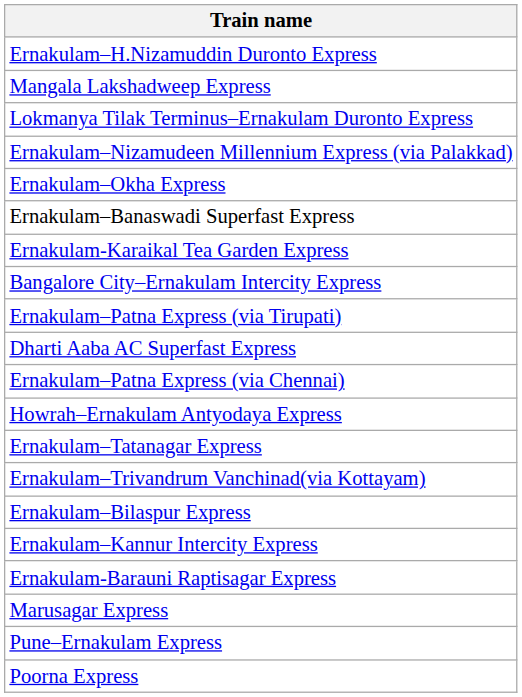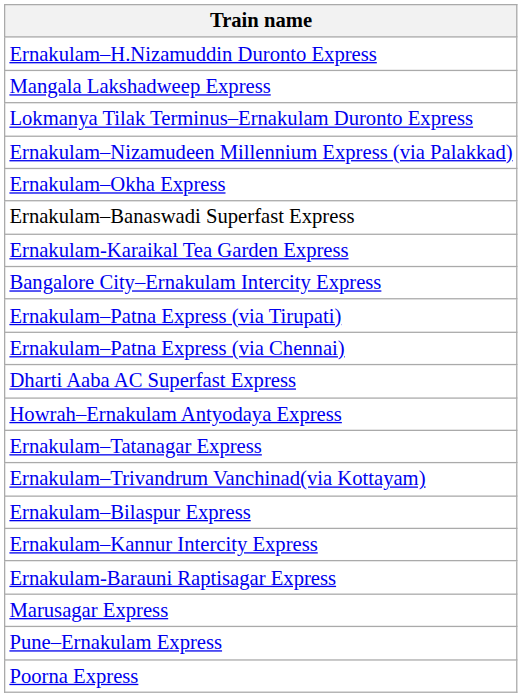(153, 348) Dharti Aaba AC Superfast Express -> (177, 348) Ernakulam–Patna Express (via Chennai)
(177, 380) Ernakulam–Patna Express (via Chennai) -> (153, 380) Dharti Aaba AC Superfast Express
